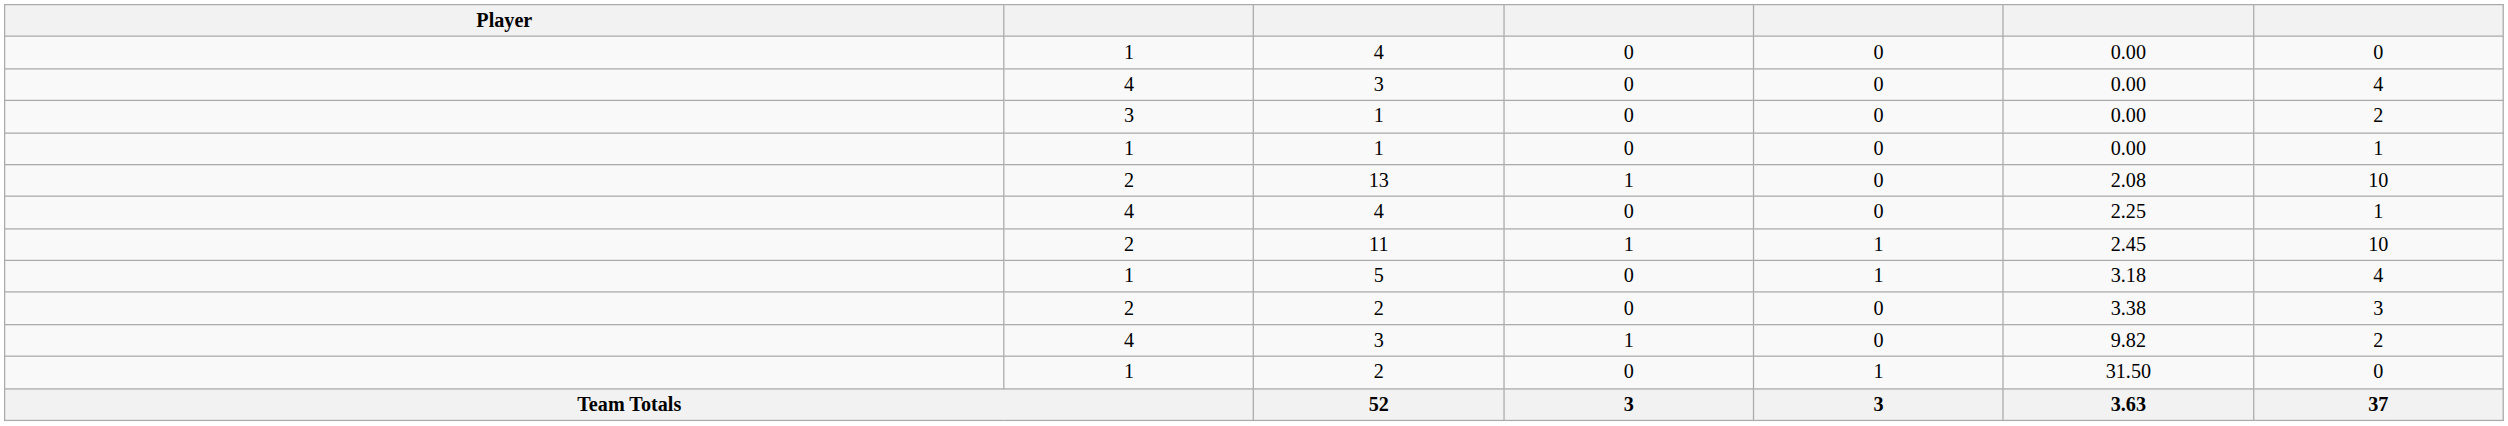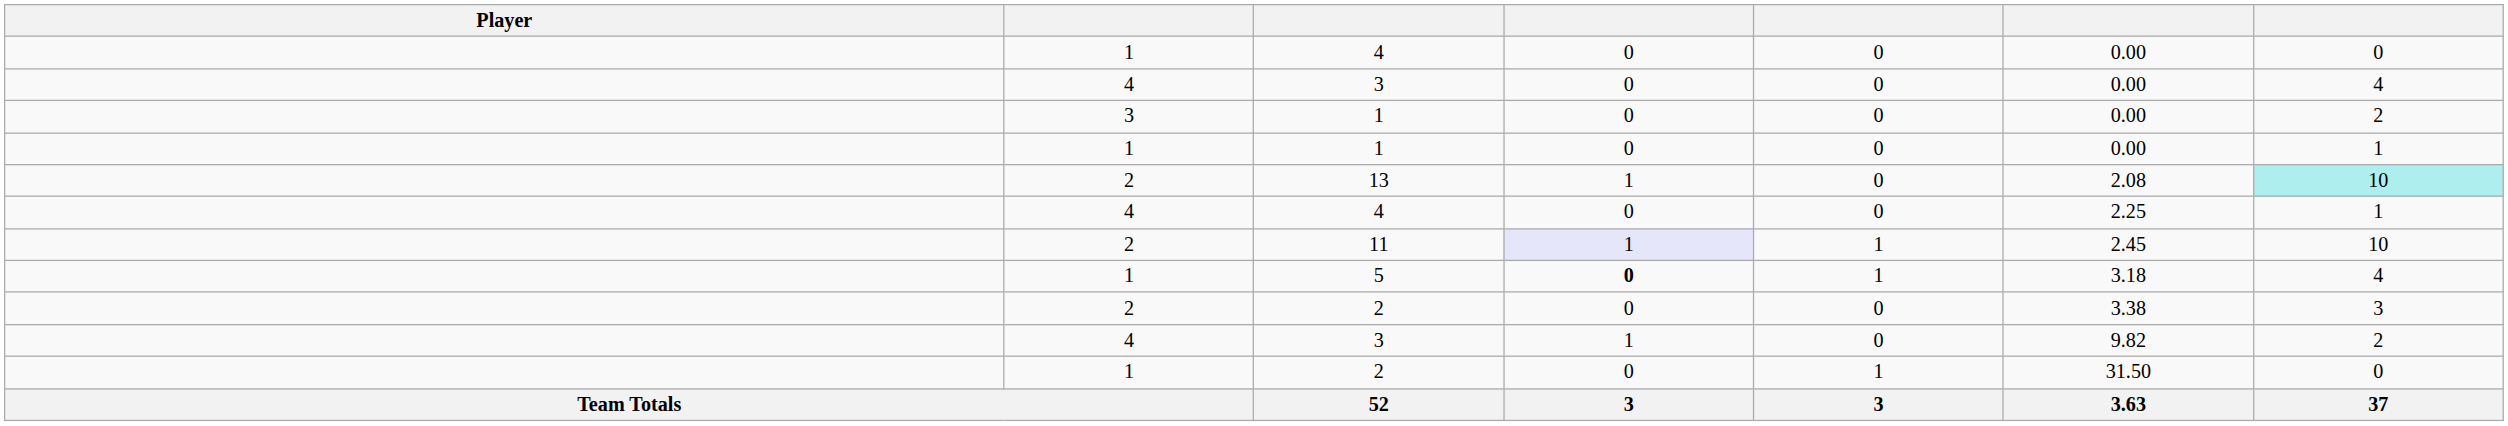(2378, 180) no background -> (2378, 180) paleturquoise background
(1629, 244) no background -> (1629, 244) lavender background
(1629, 276) normal -> (1629, 276) bold
